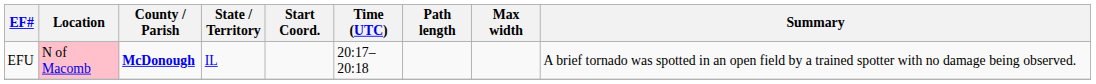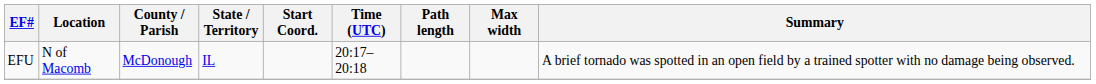(66, 60) pink background -> (67, 60) no background
(158, 60) bold -> (157, 60) normal
